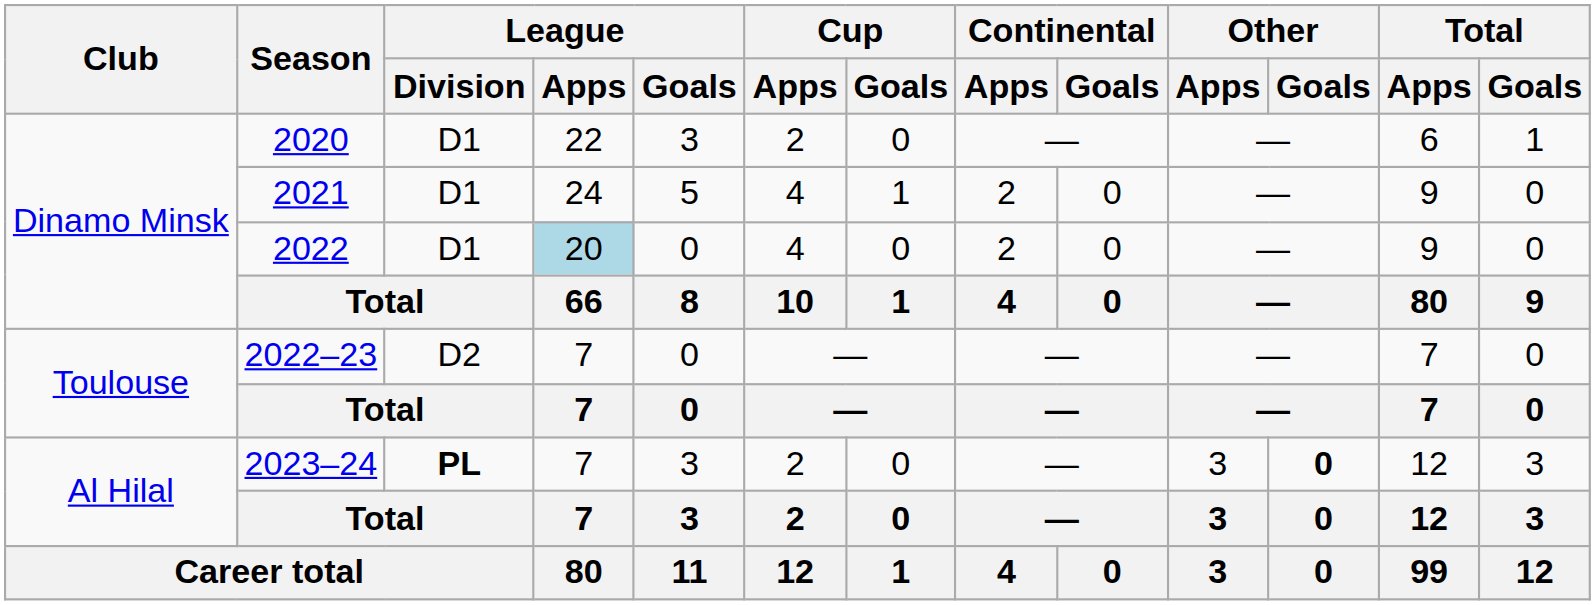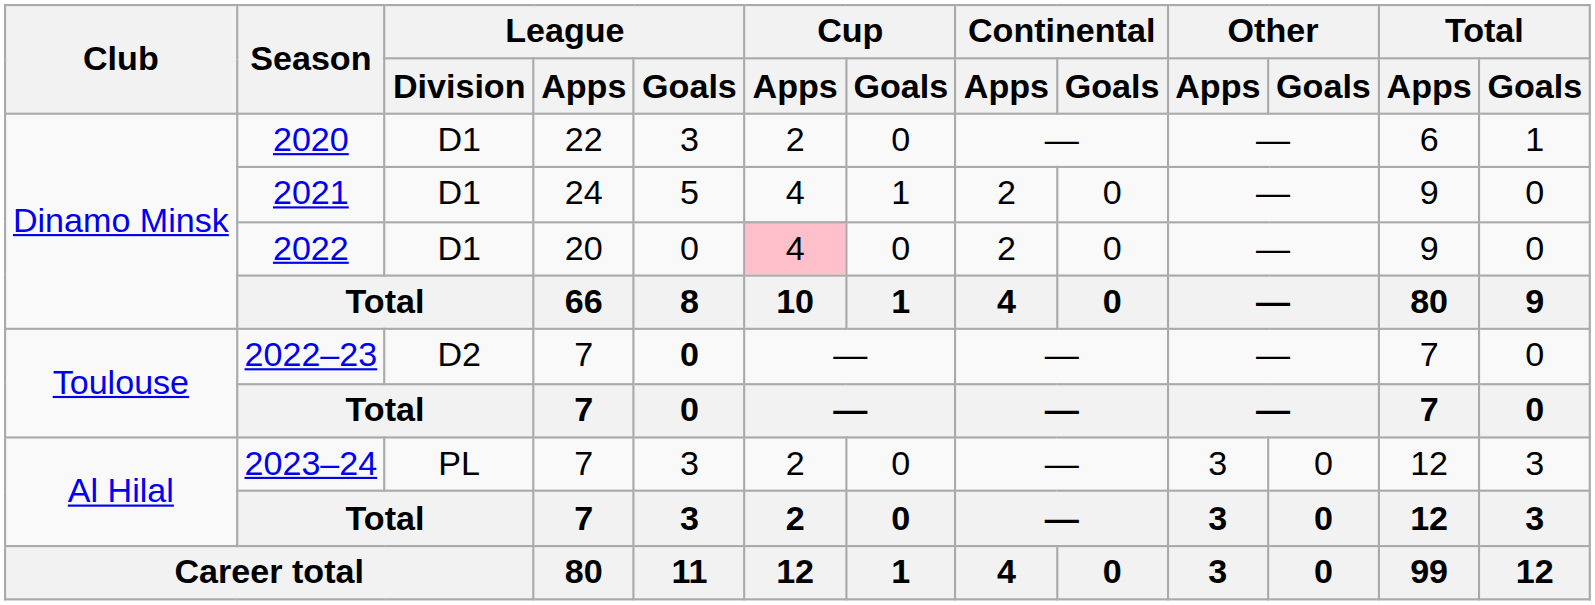(584, 247) lightblue background -> (584, 247) no background
(795, 247) no background -> (795, 247) pink background
(689, 355) normal -> (689, 355) bold
(459, 463) bold -> (459, 463) normal
(1323, 463) bold -> (1323, 463) normal
